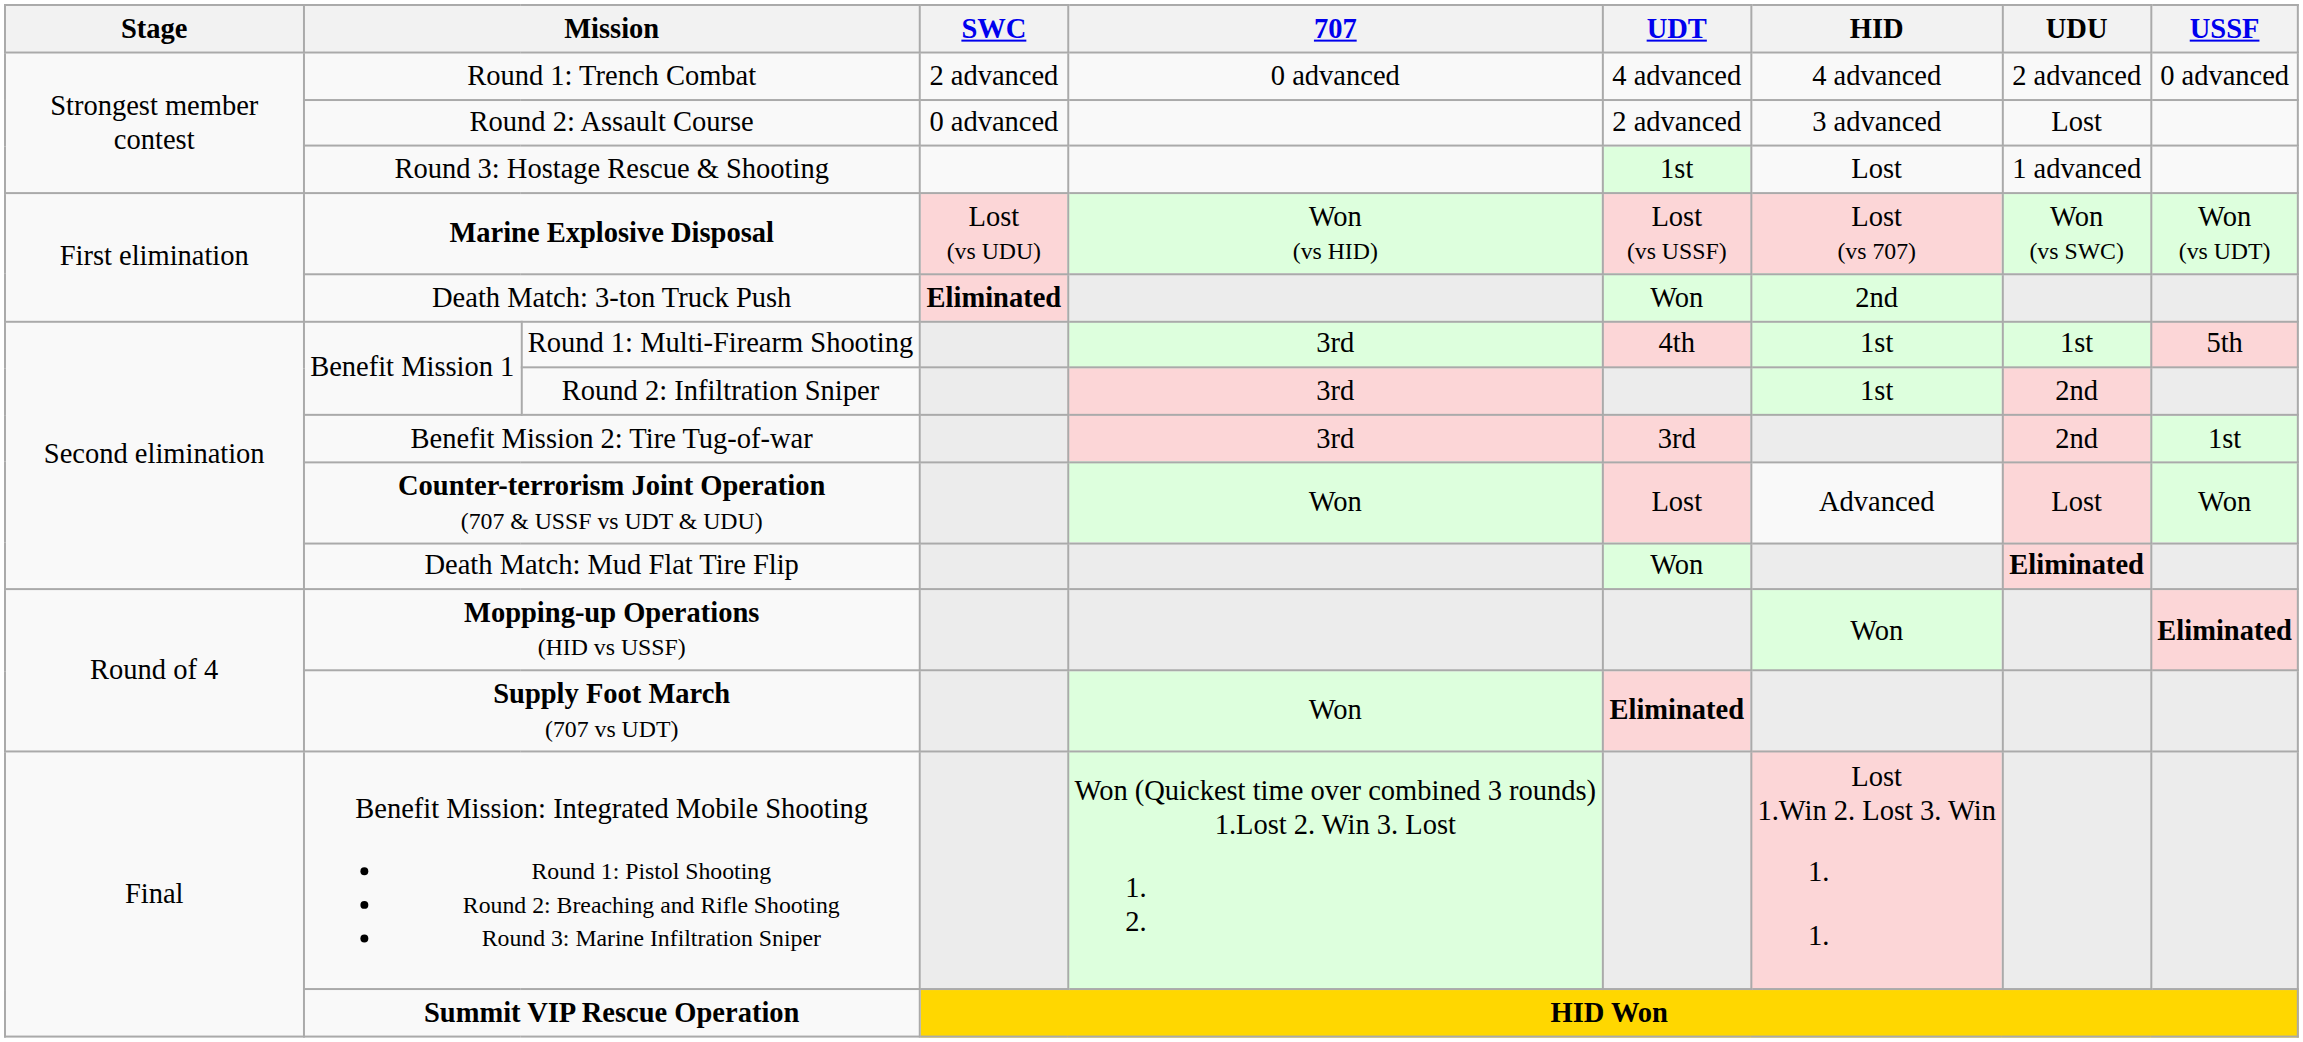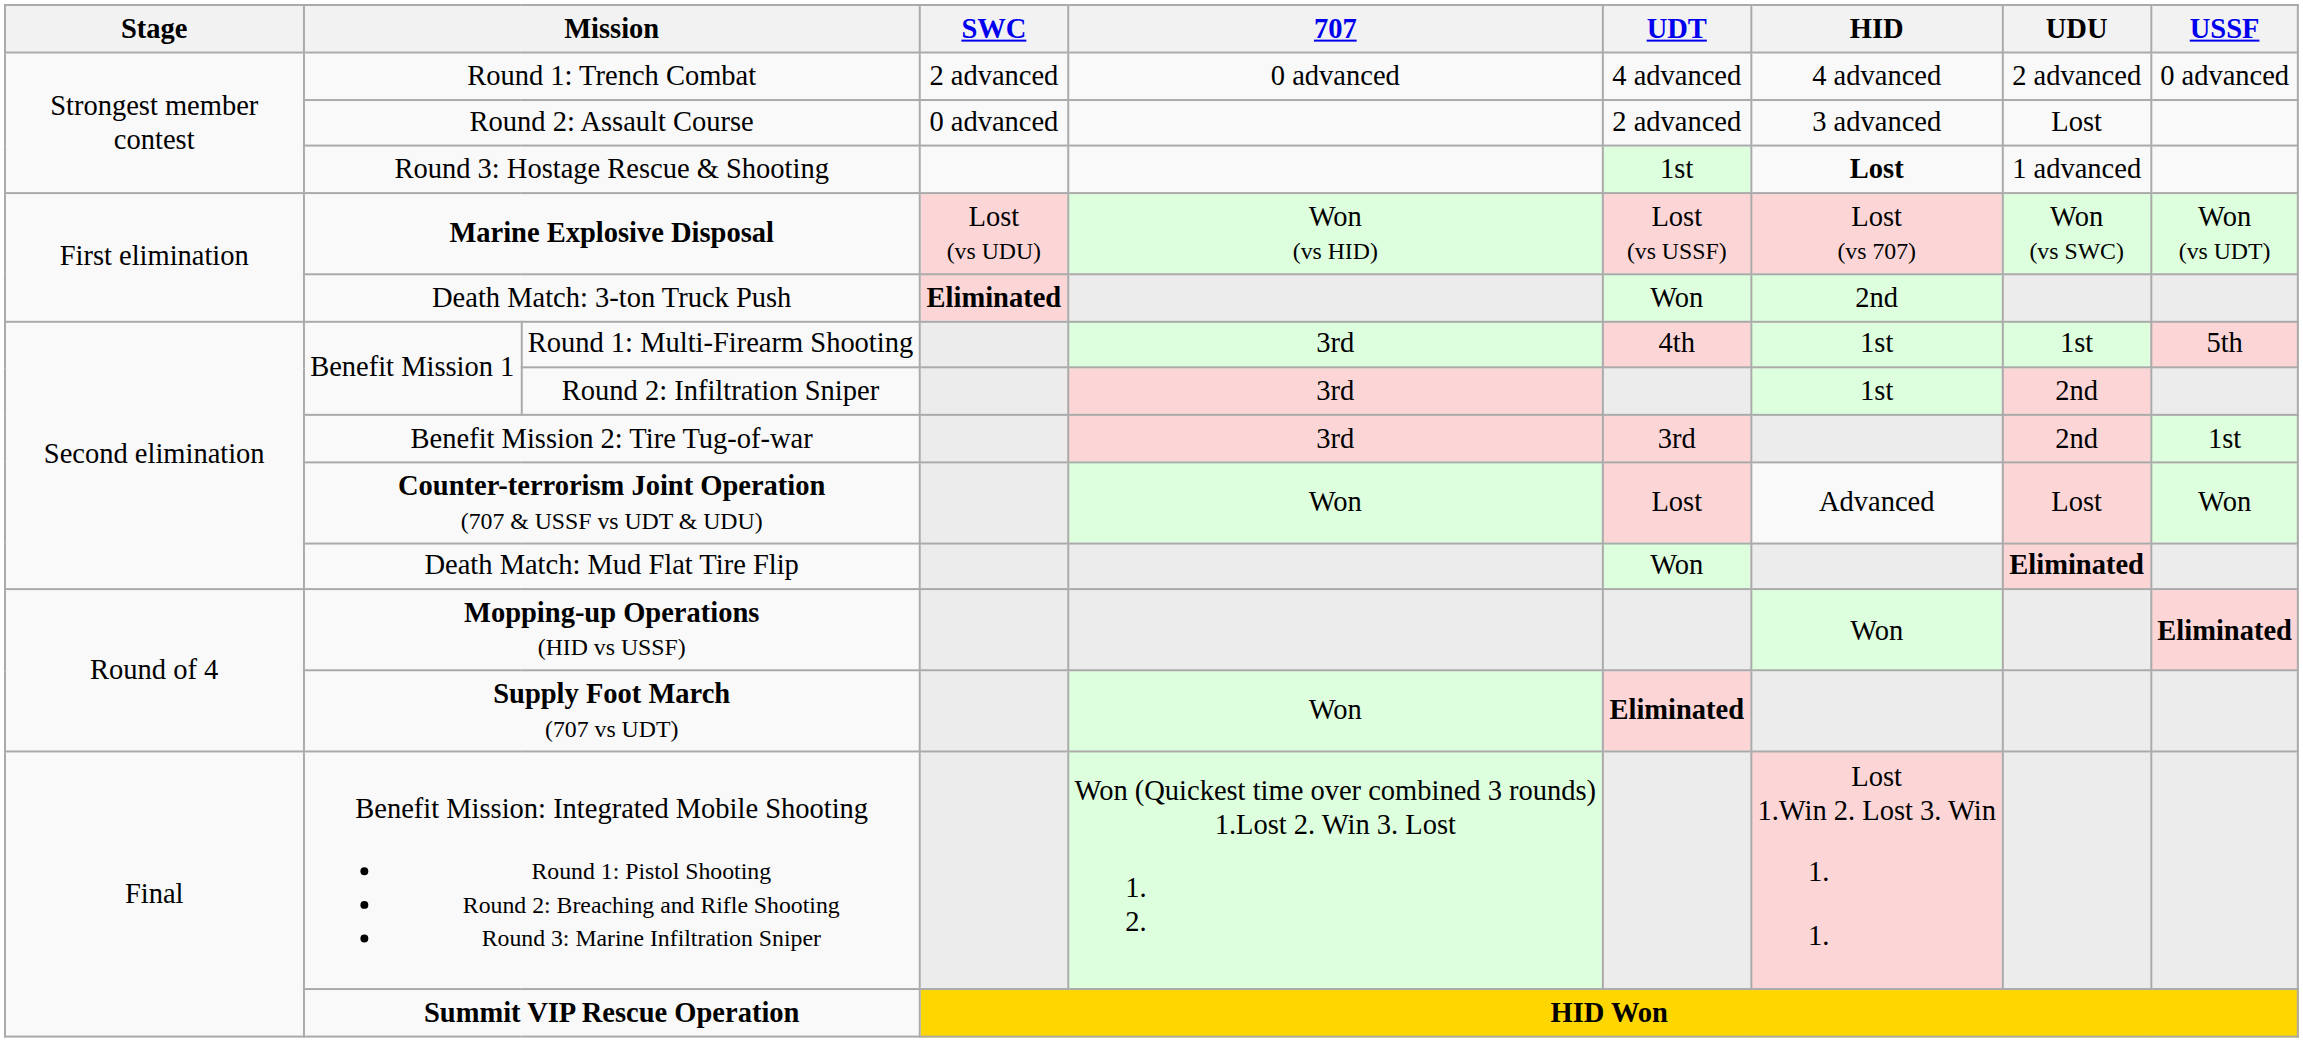(1877, 169) normal -> (1877, 169) bold
